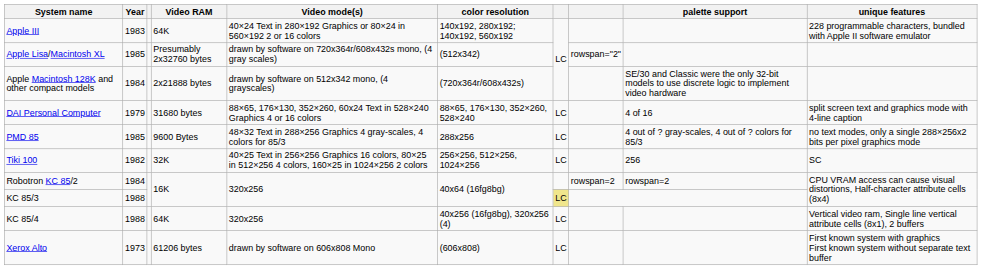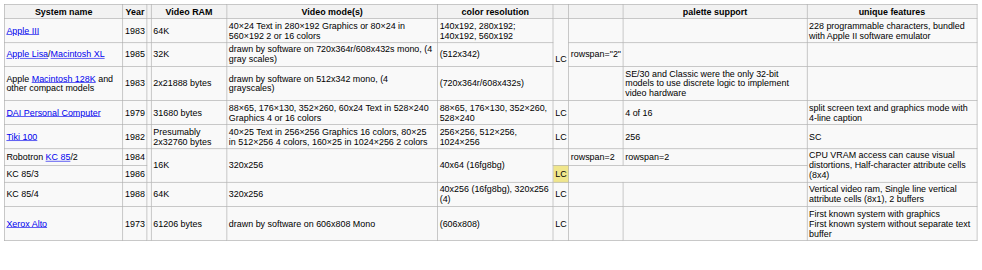(182, 55) Presumably 2x32760 bytes -> (161, 55) 32K
(135, 84) 1984 -> (135, 84) 1983
- row: (23, 137)
(161, 161) 32K -> (182, 137) Presumably 2x32760 bytes
(135, 198) 1988 -> (135, 174) 1986
